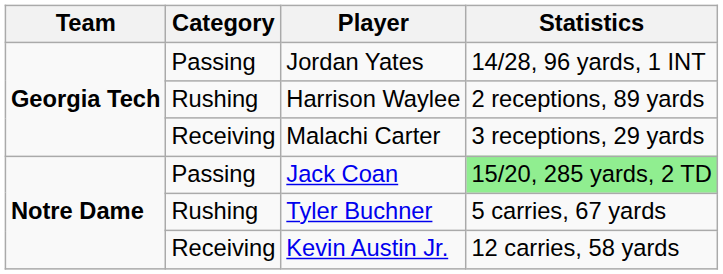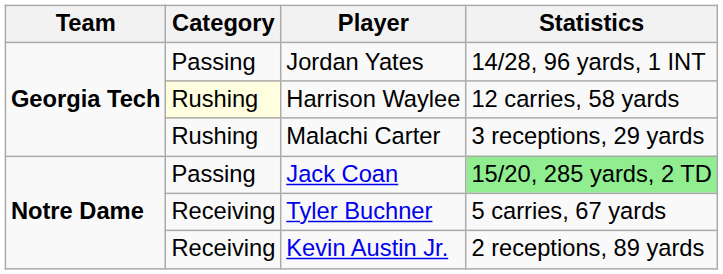(215, 99) no background -> (215, 99) lightyellow background
(588, 99) 2 receptions, 89 yards -> (575, 99) 12 carries, 58 yards
(223, 136) Receiving -> (215, 136) Rushing
(215, 211) Rushing -> (223, 211) Receiving
(575, 249) 12 carries, 58 yards -> (588, 249) 2 receptions, 89 yards
